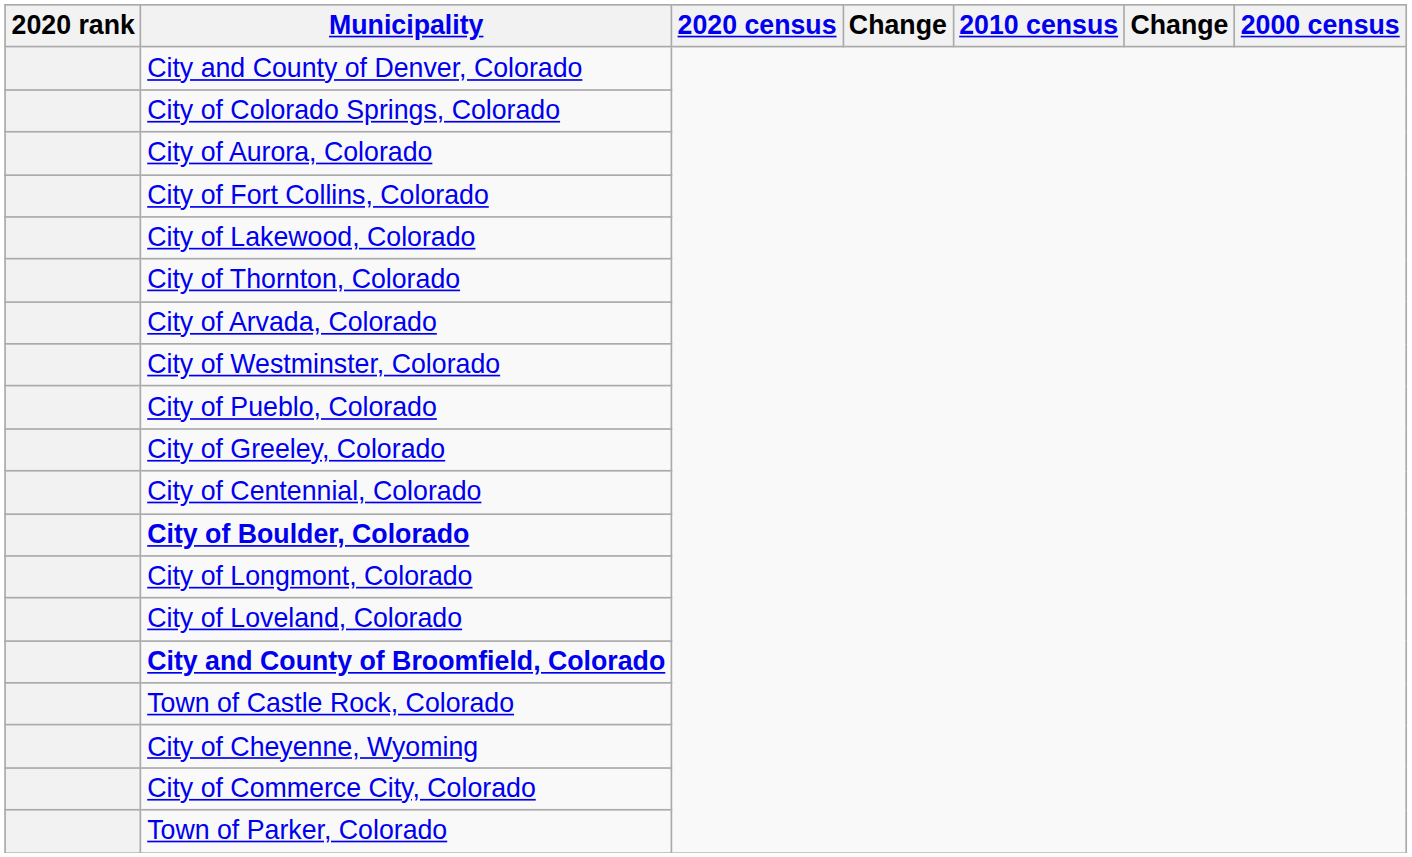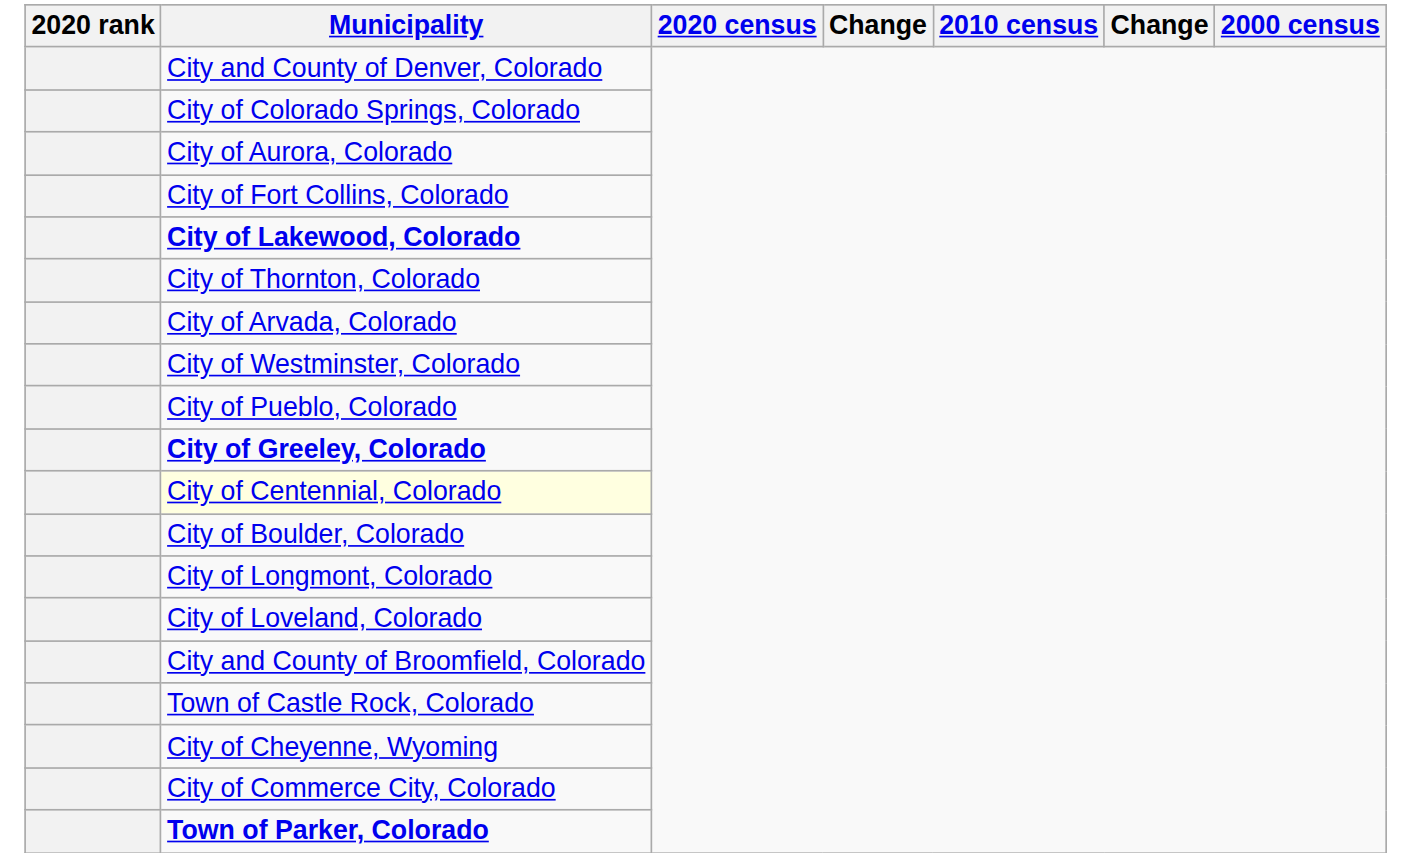(311, 237) normal -> (344, 237) bold
(296, 449) normal -> (326, 449) bold
(314, 491) no background -> (334, 491) lightyellow background
(308, 534) bold -> (316, 534) normal
(406, 661) bold -> (406, 661) normal
(297, 830) normal -> (328, 830) bold
